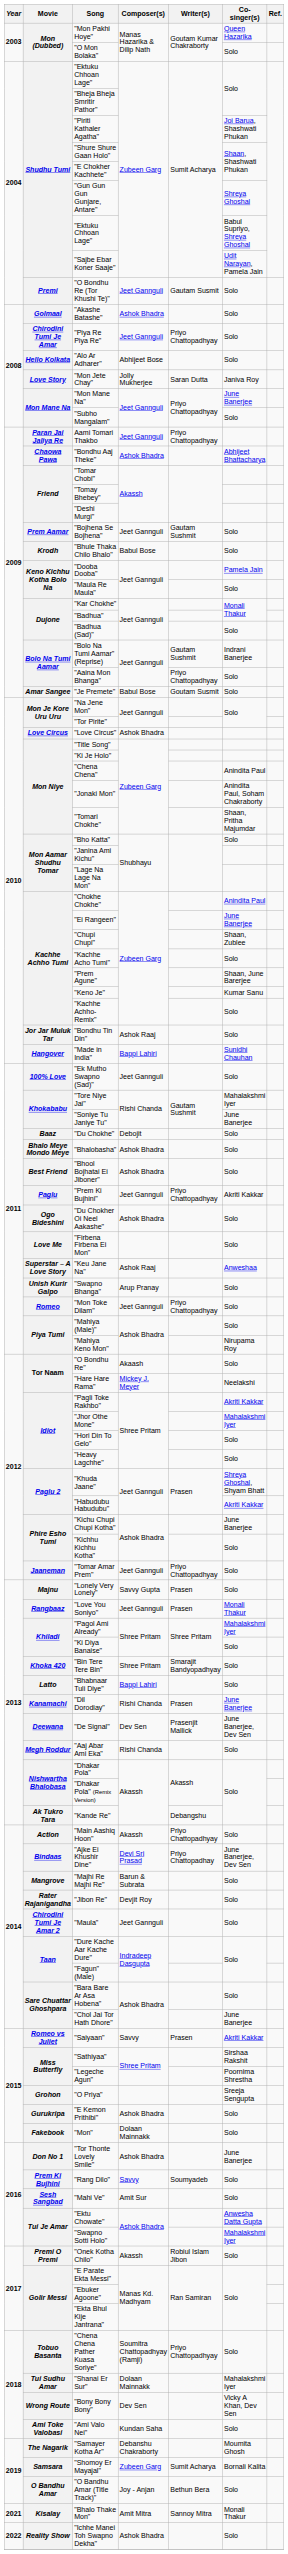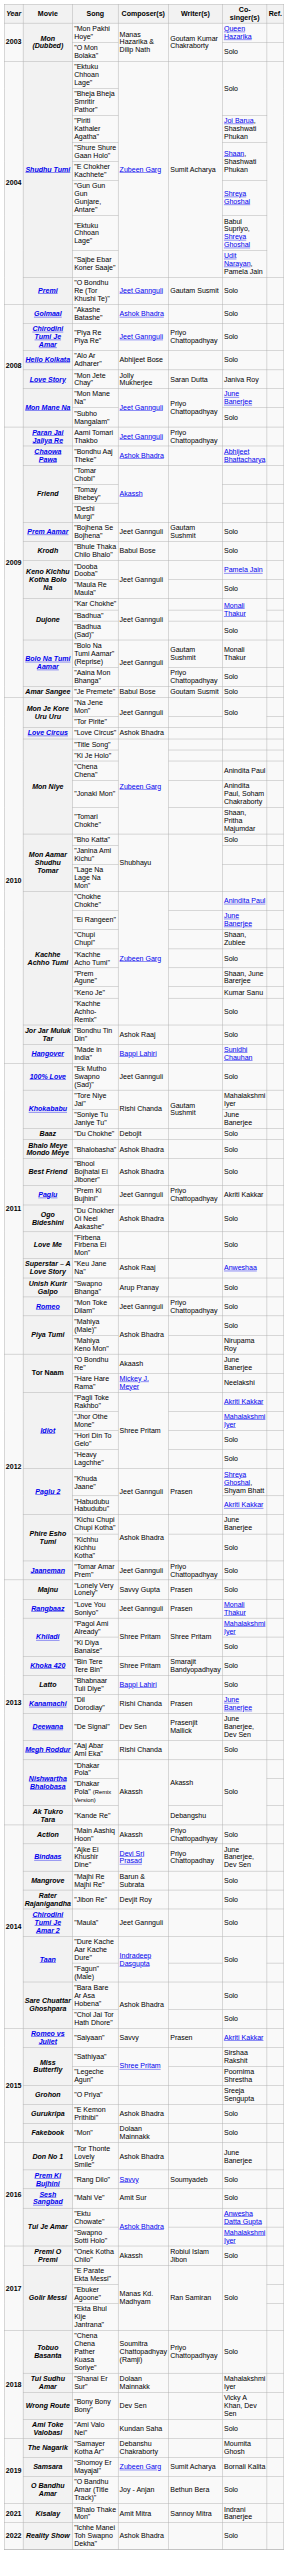(238, 653) Indrani Banerjee -> (235, 653) Monali Thakur
(231, 1364) Solo -> (238, 1364) June Banerjee
(238, 2019) June Banerjee -> (231, 2019) Solo
(235, 2513) Monali Thakur -> (238, 2513) Indrani Banerjee
